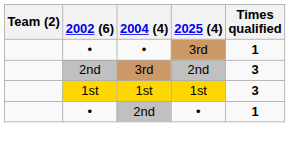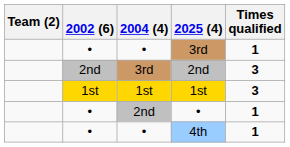+ row: (198, 132)
